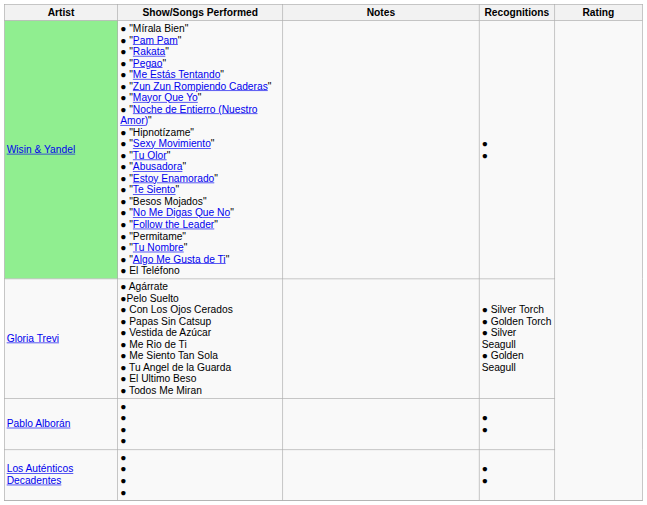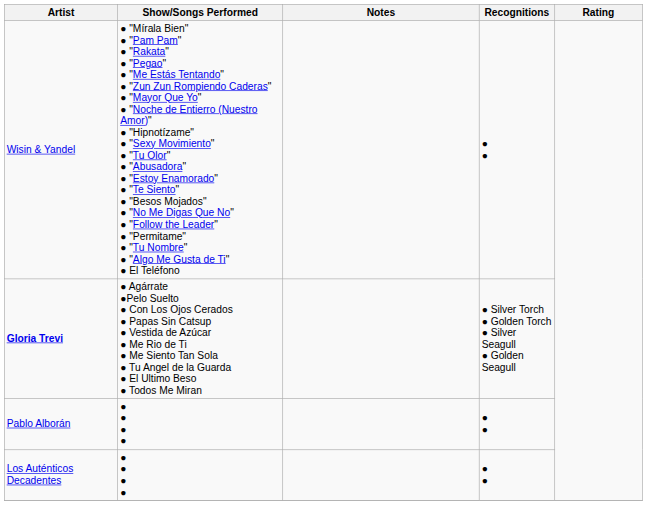(41, 149) lightgreen background -> (41, 149) no background
(33, 338) normal -> (35, 338) bold
